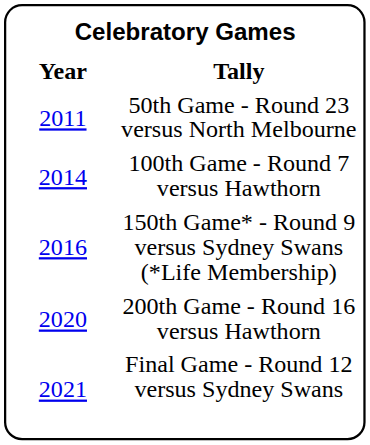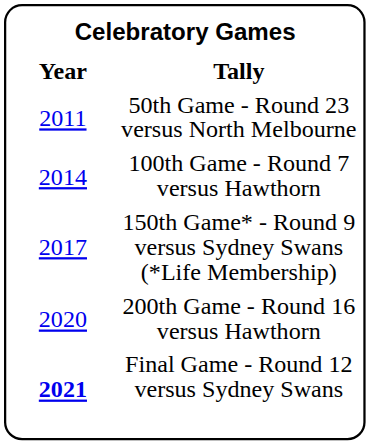(63, 247) 2016 -> (63, 247) 2017
(63, 389) normal -> (63, 389) bold
